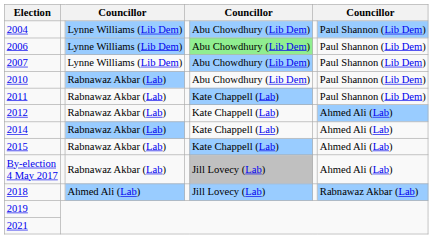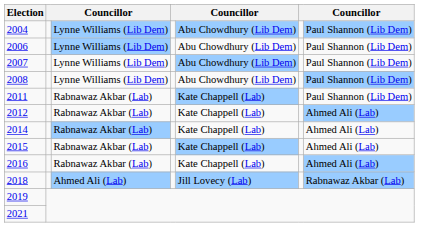(251, 46) lightgreen background -> (237, 46) no background
+ row: (17, 79)
- row: (17, 79)
+ row: (17, 163)
- row: (32, 169)
